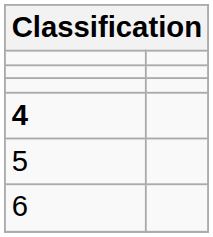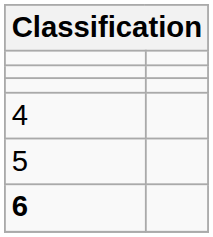(20, 114) bold -> (20, 114) normal
(20, 207) normal -> (20, 207) bold
